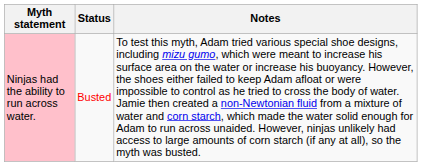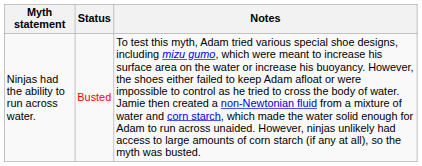(36, 97) pink background -> (36, 97) no background
